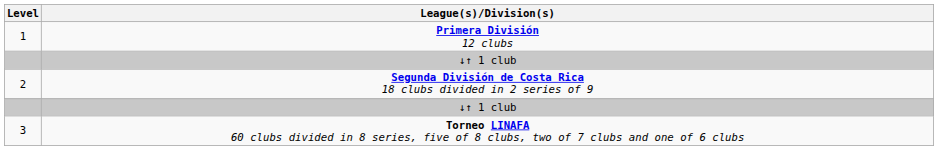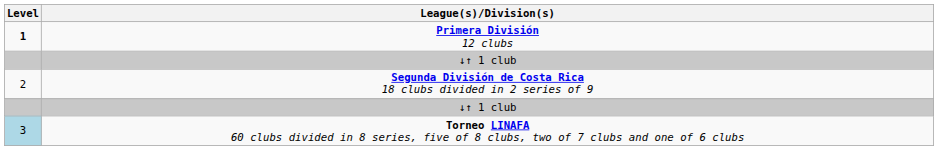(23, 37) normal -> (23, 37) bold
(23, 131) no background -> (23, 131) lightblue background
